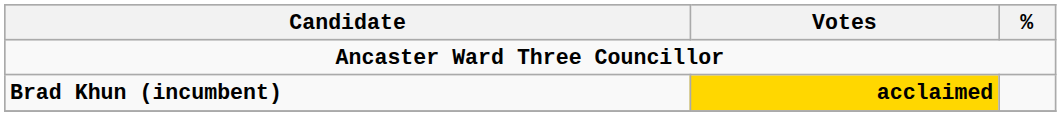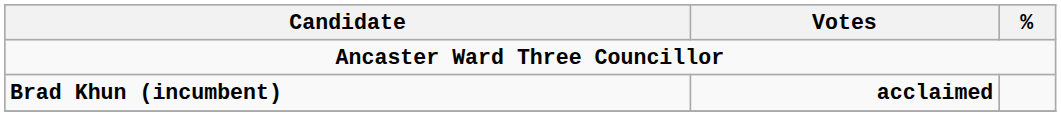(935, 93) gold background -> (935, 93) no background
